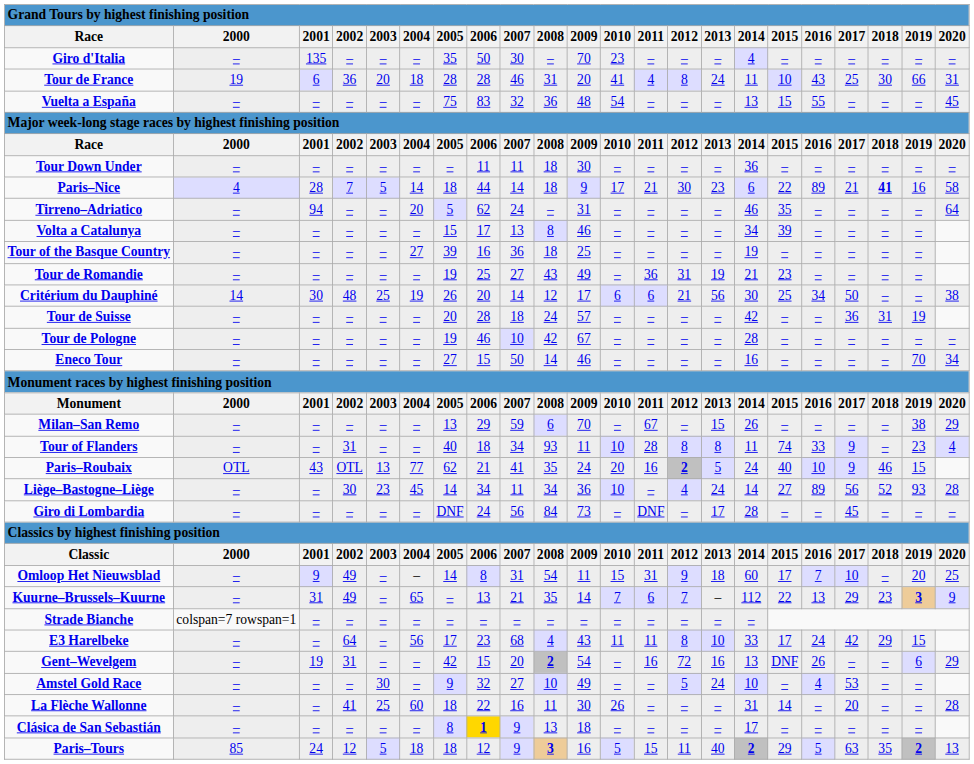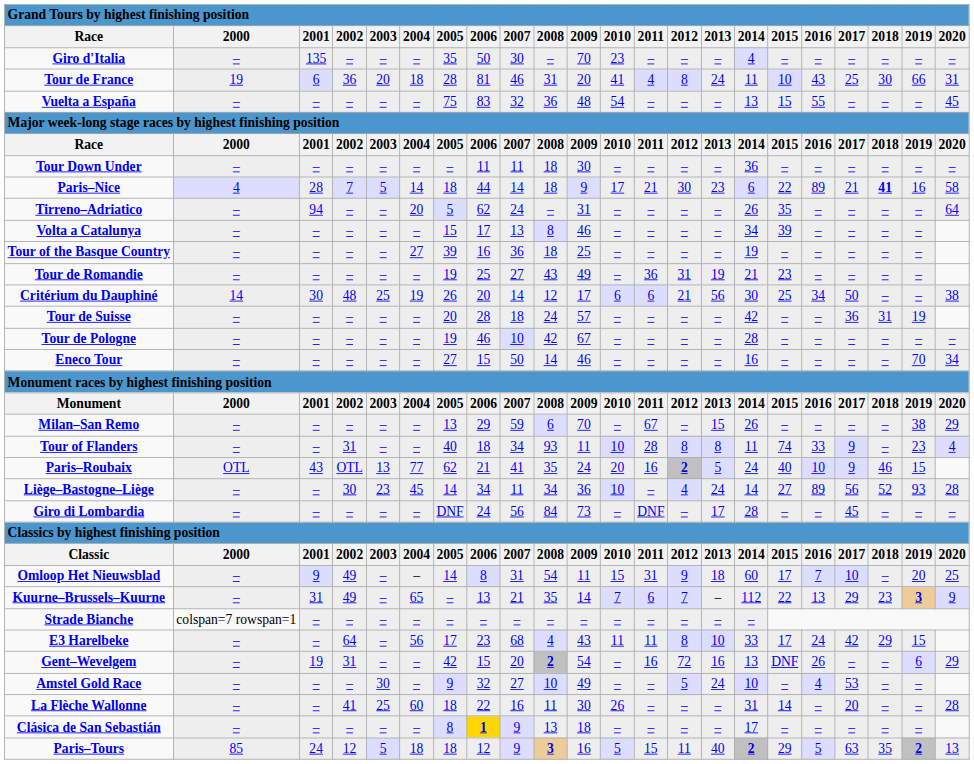(484, 79) 28 -> (484, 79) 81
(751, 209) 46 -> (751, 209) 26
